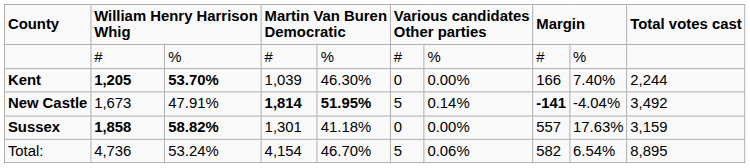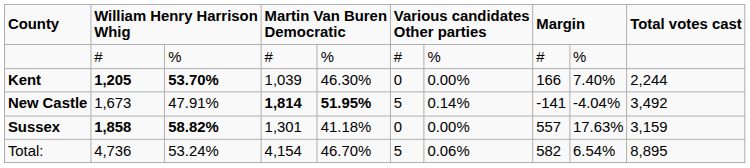(551, 103) bold -> (551, 103) normal
